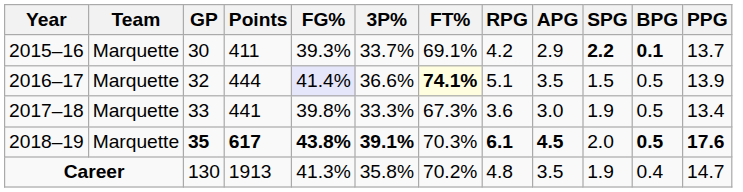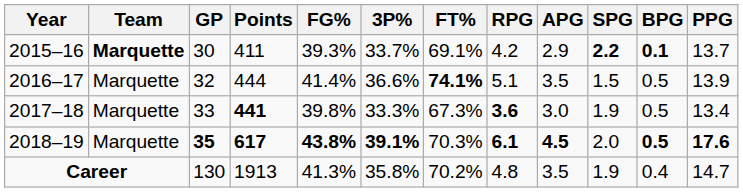(136, 50) normal -> (139, 50) bold
(324, 80) lavender background -> (329, 80) no background
(450, 80) lightyellow background -> (455, 80) no background
(245, 111) normal -> (250, 111) bold
(500, 111) normal -> (505, 111) bold
